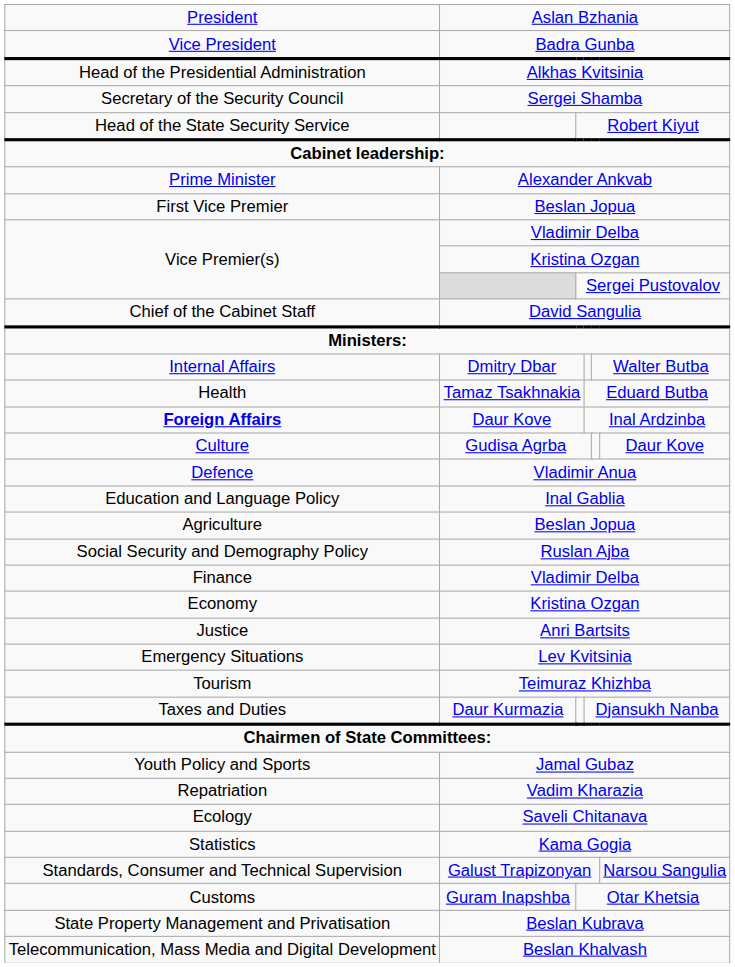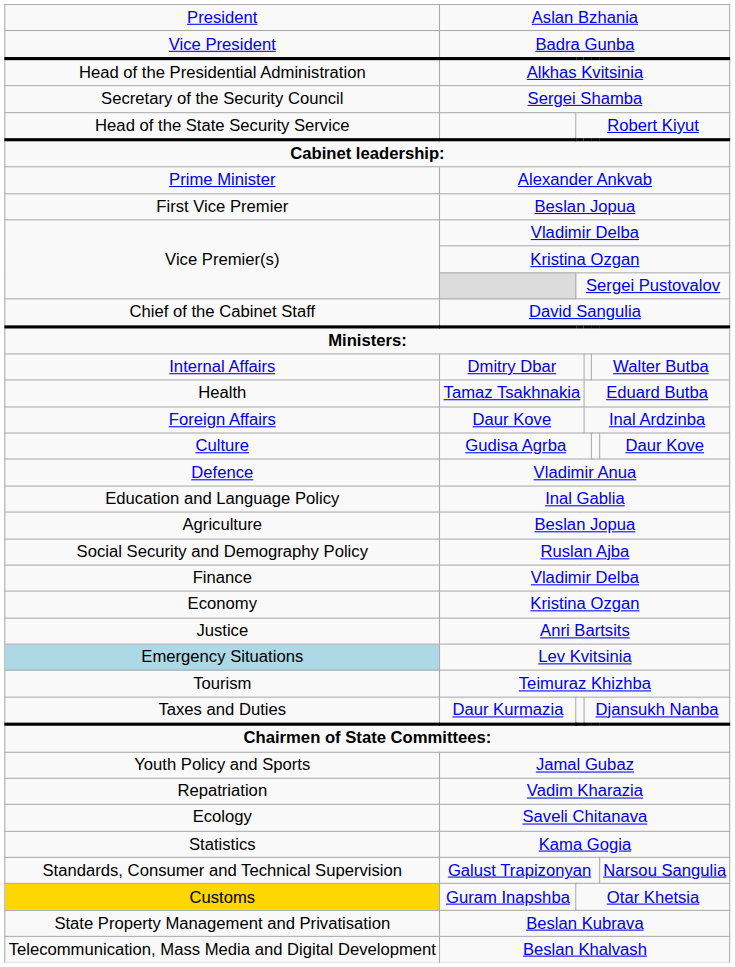(222, 419) bold -> (222, 419) normal
(222, 657) no background -> (222, 657) lightblue background
(222, 896) no background -> (222, 896) gold background
